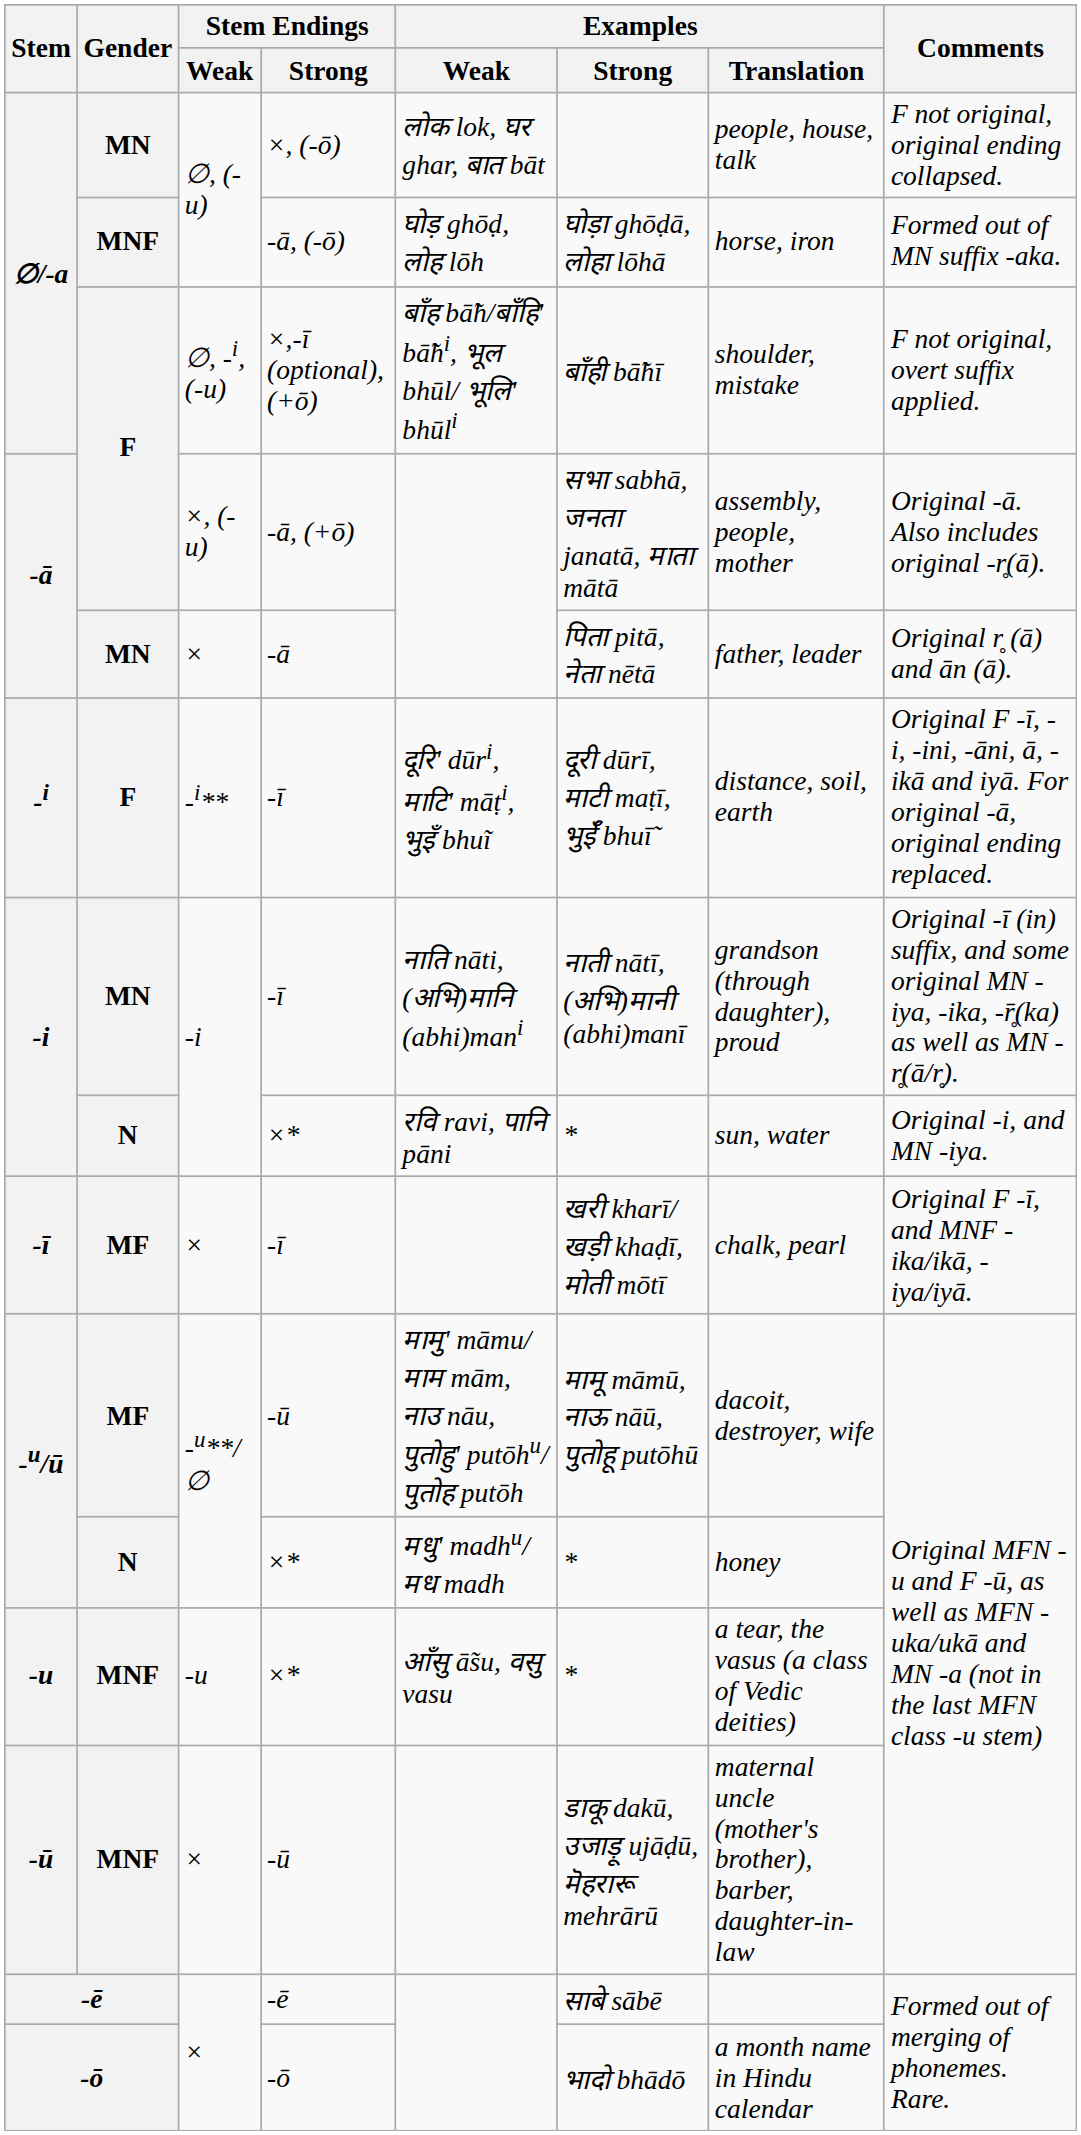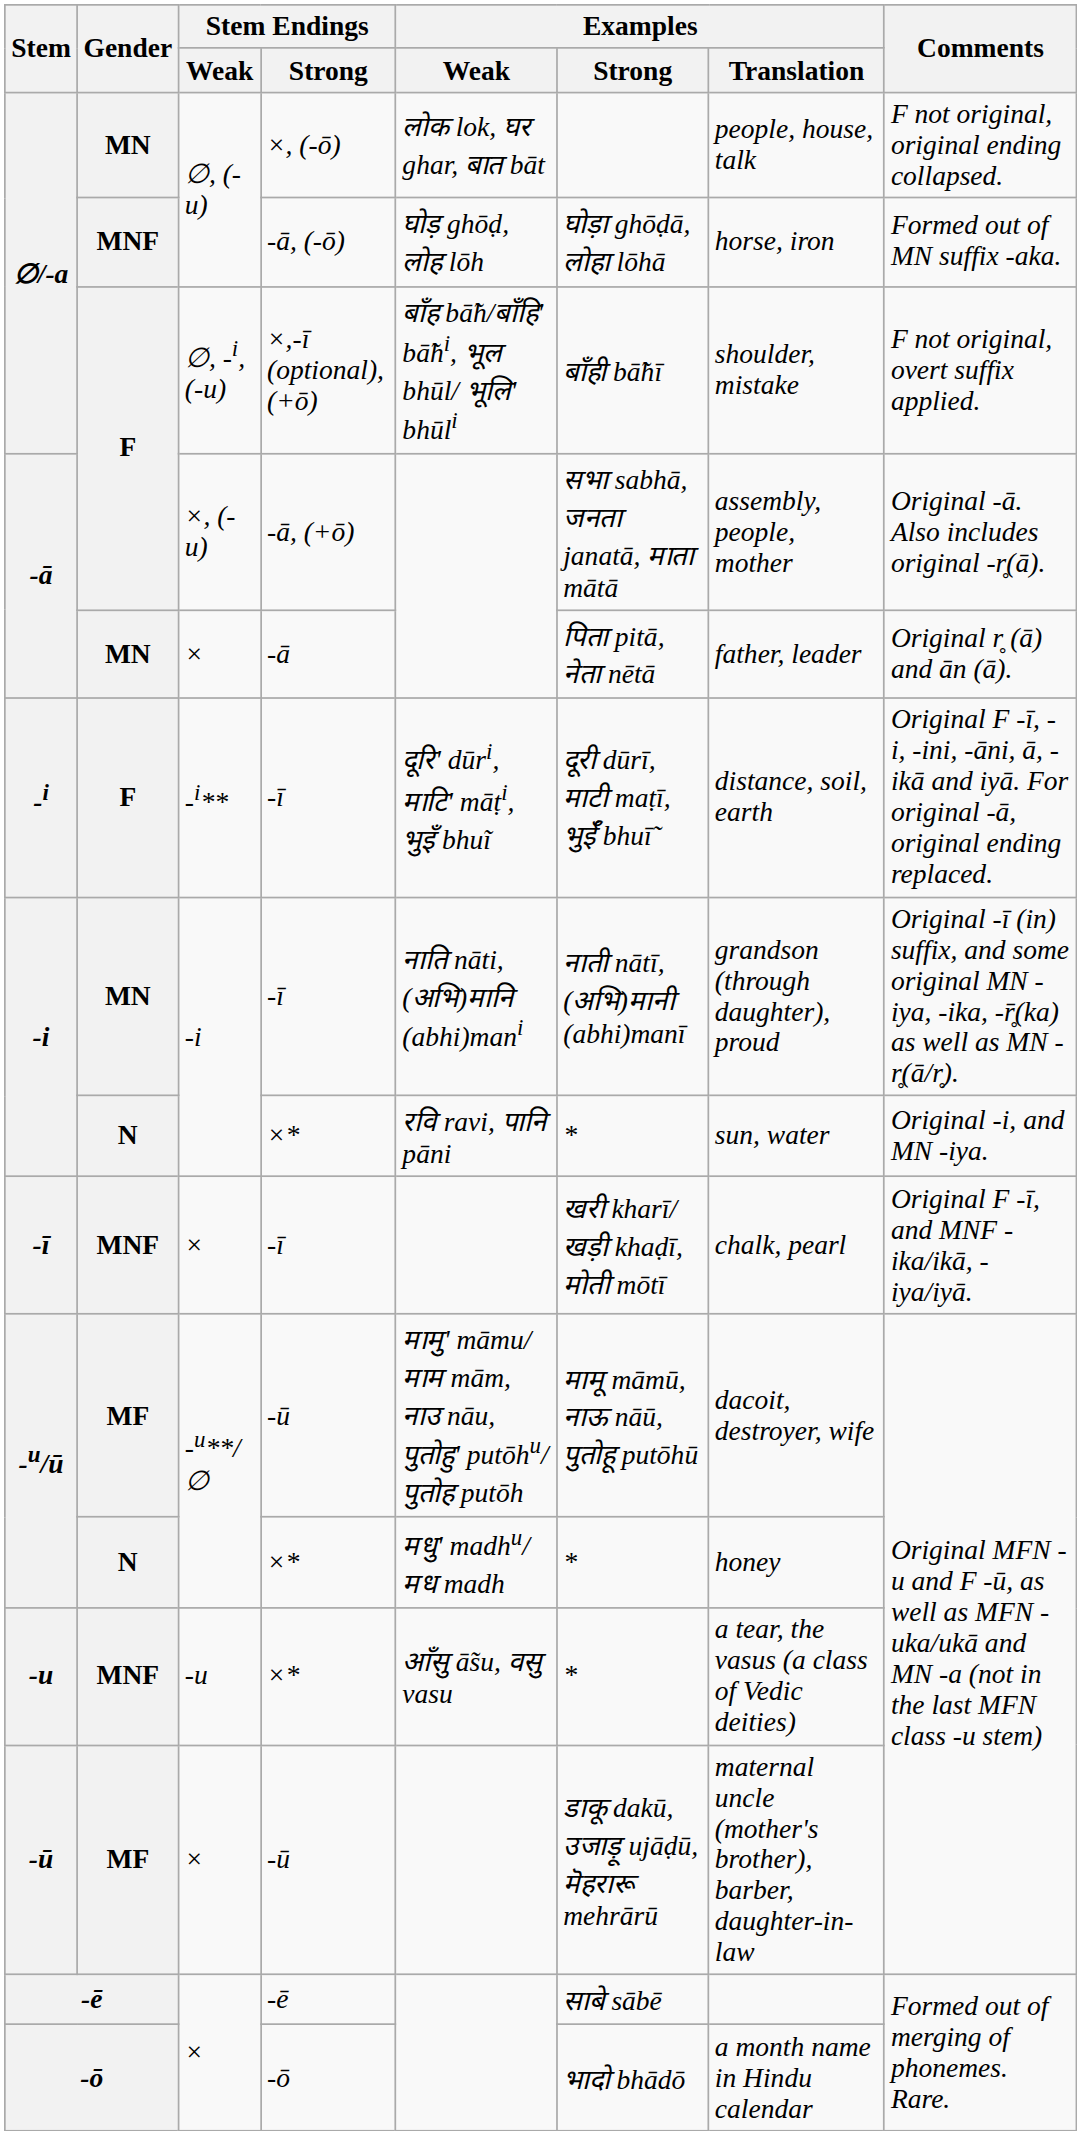(128, 1244) MF -> (128, 1244) MNF
(128, 1859) MNF -> (128, 1859) MF
